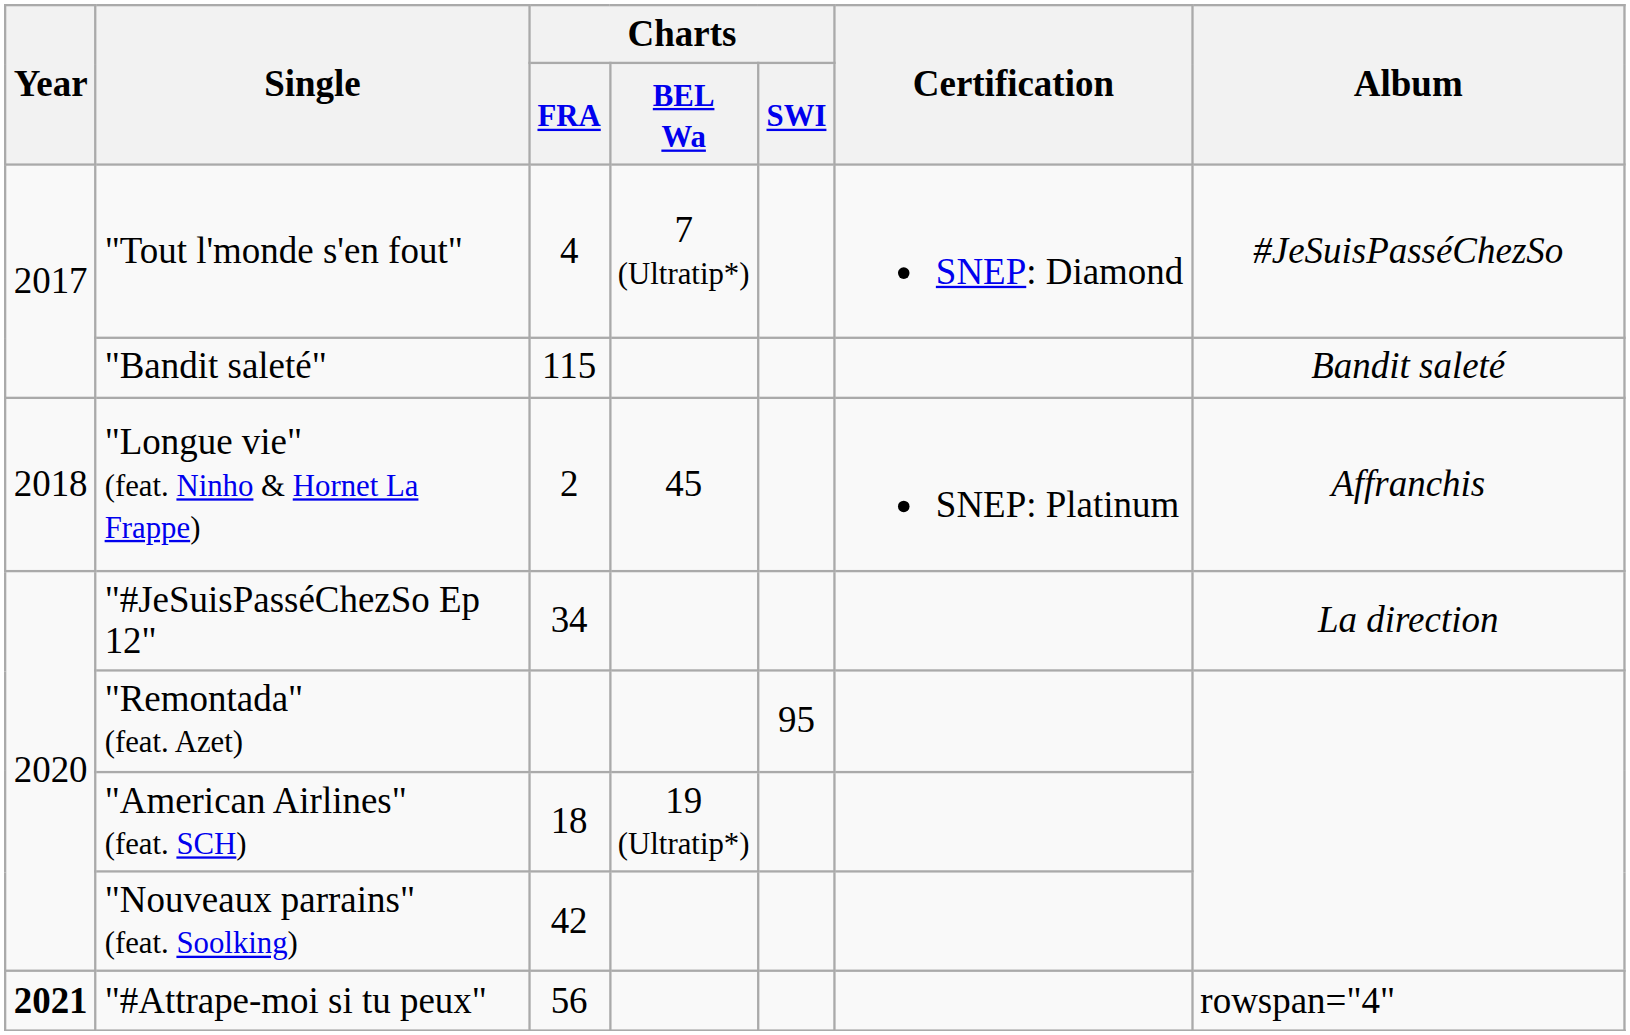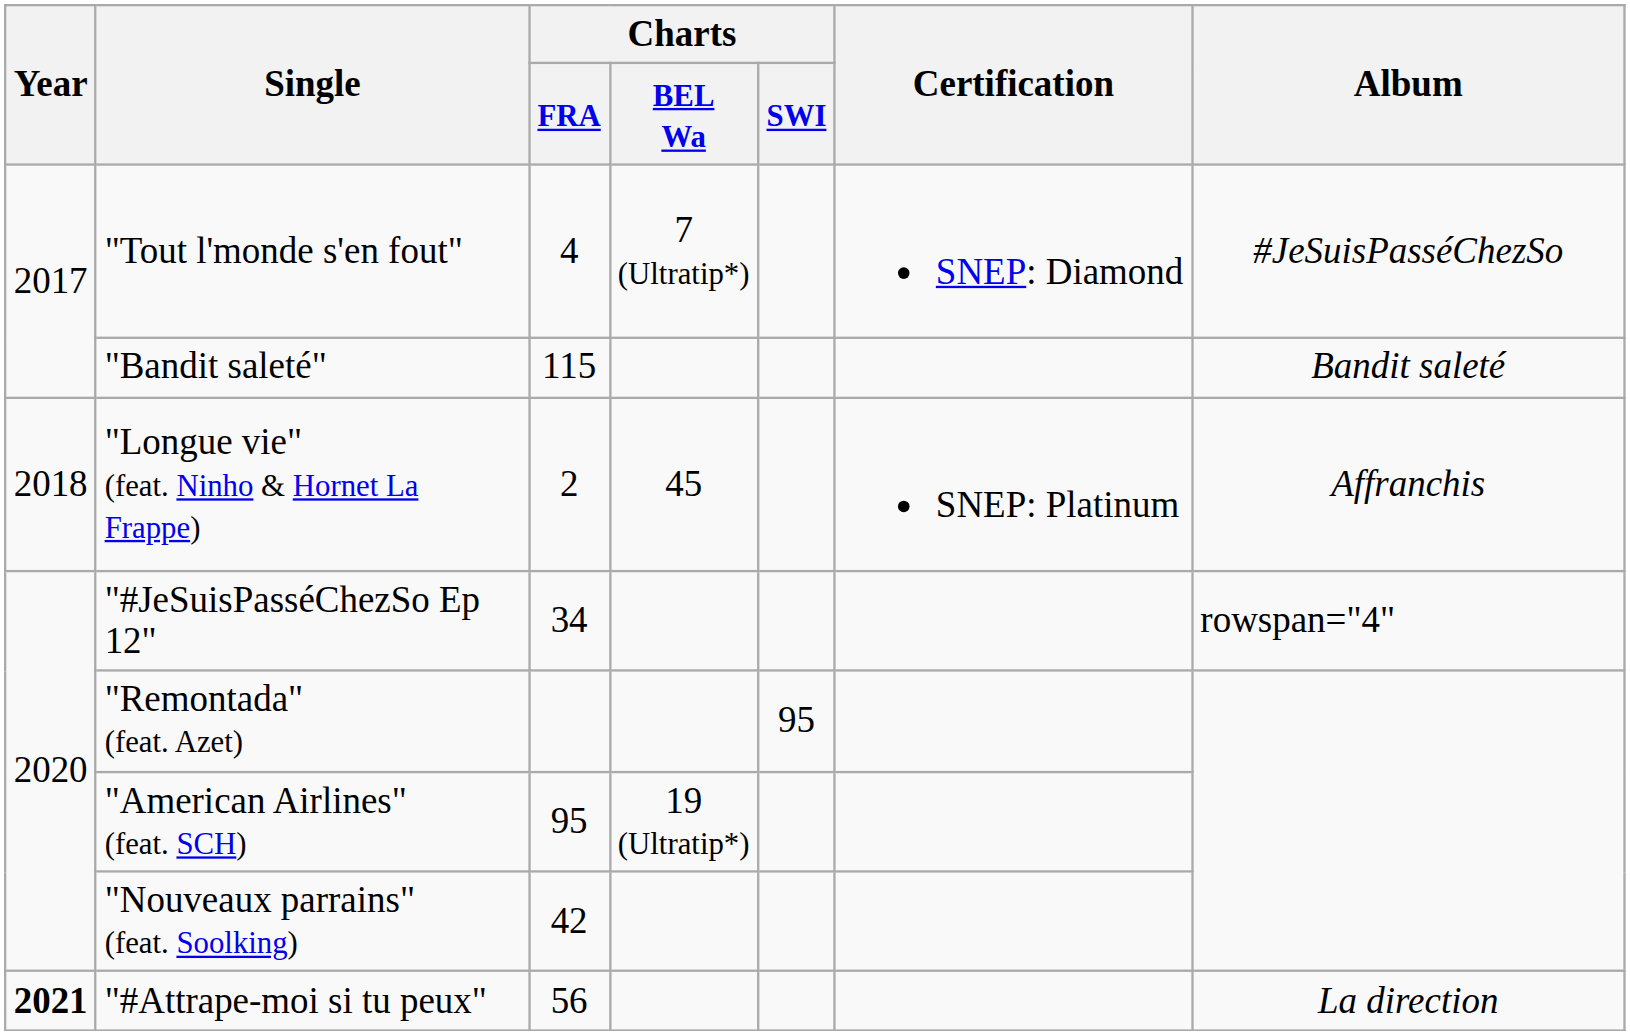(1408, 620) La direction -> (1298, 620) rowspan="4"
(569, 820) 18 -> (569, 820) 95
(1298, 1000) rowspan="4" -> (1408, 1000) La direction
